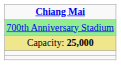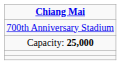(60, 27) lightgreen background -> (60, 27) no background
(60, 43) khaki background -> (60, 43) no background
